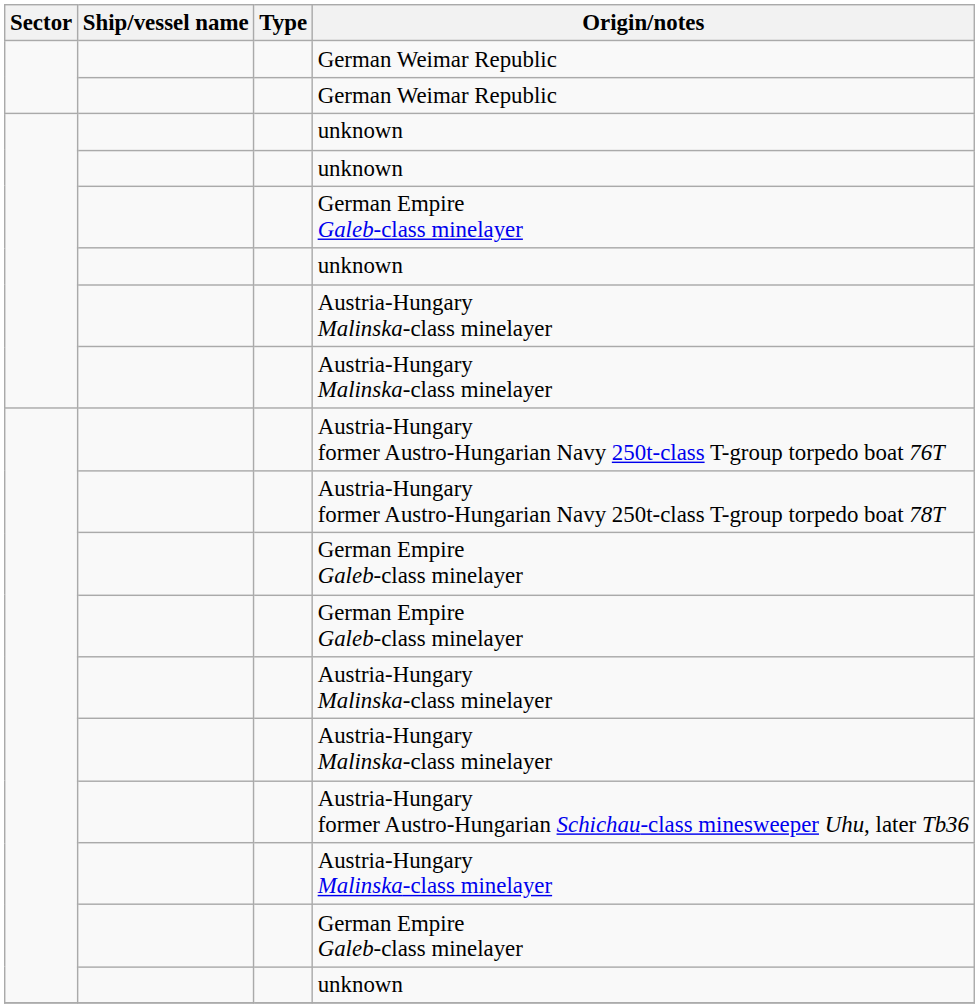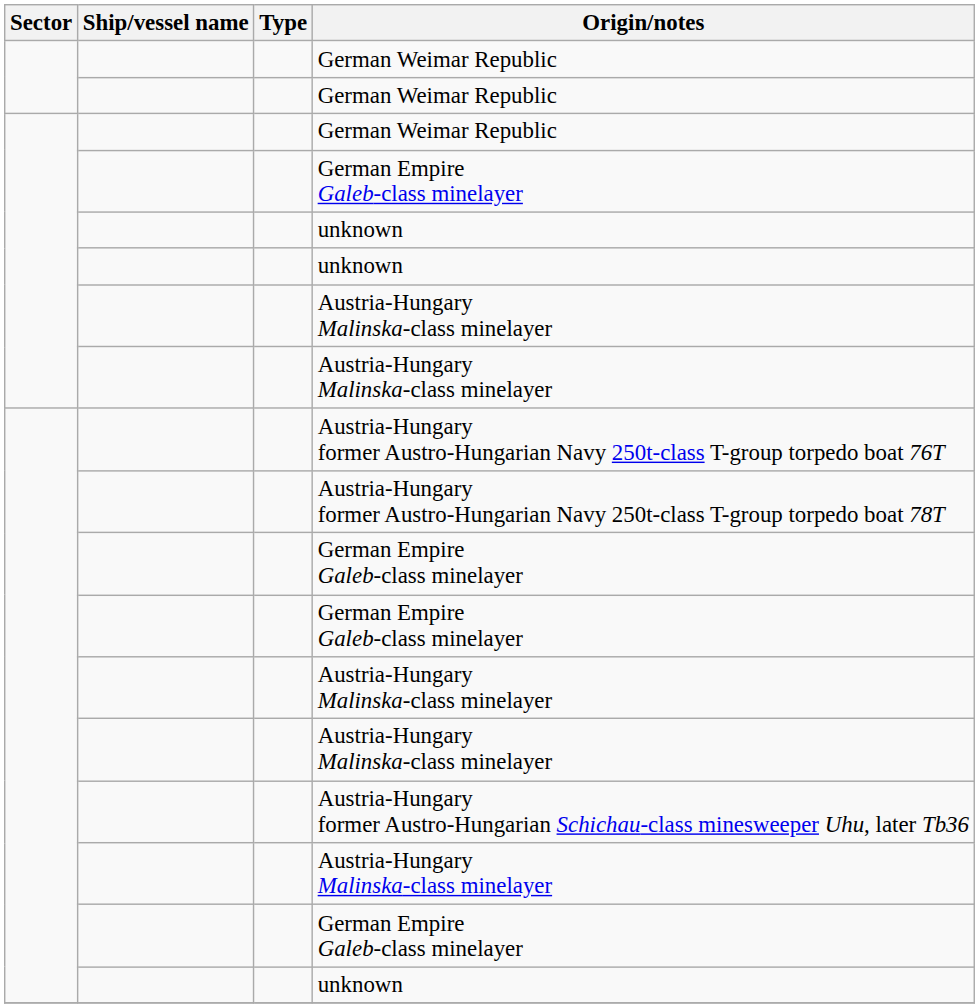(360, 131) unknown -> (437, 131) German Weimar Republic
(360, 167) unknown -> (420, 180) German Empire Galeb-class minelayer
(420, 216) German Empire Galeb-class minelayer -> (360, 229) unknown
